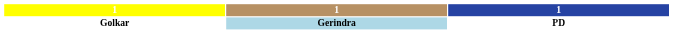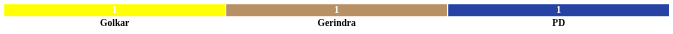(337, 23) lightblue background -> (337, 23) no background
